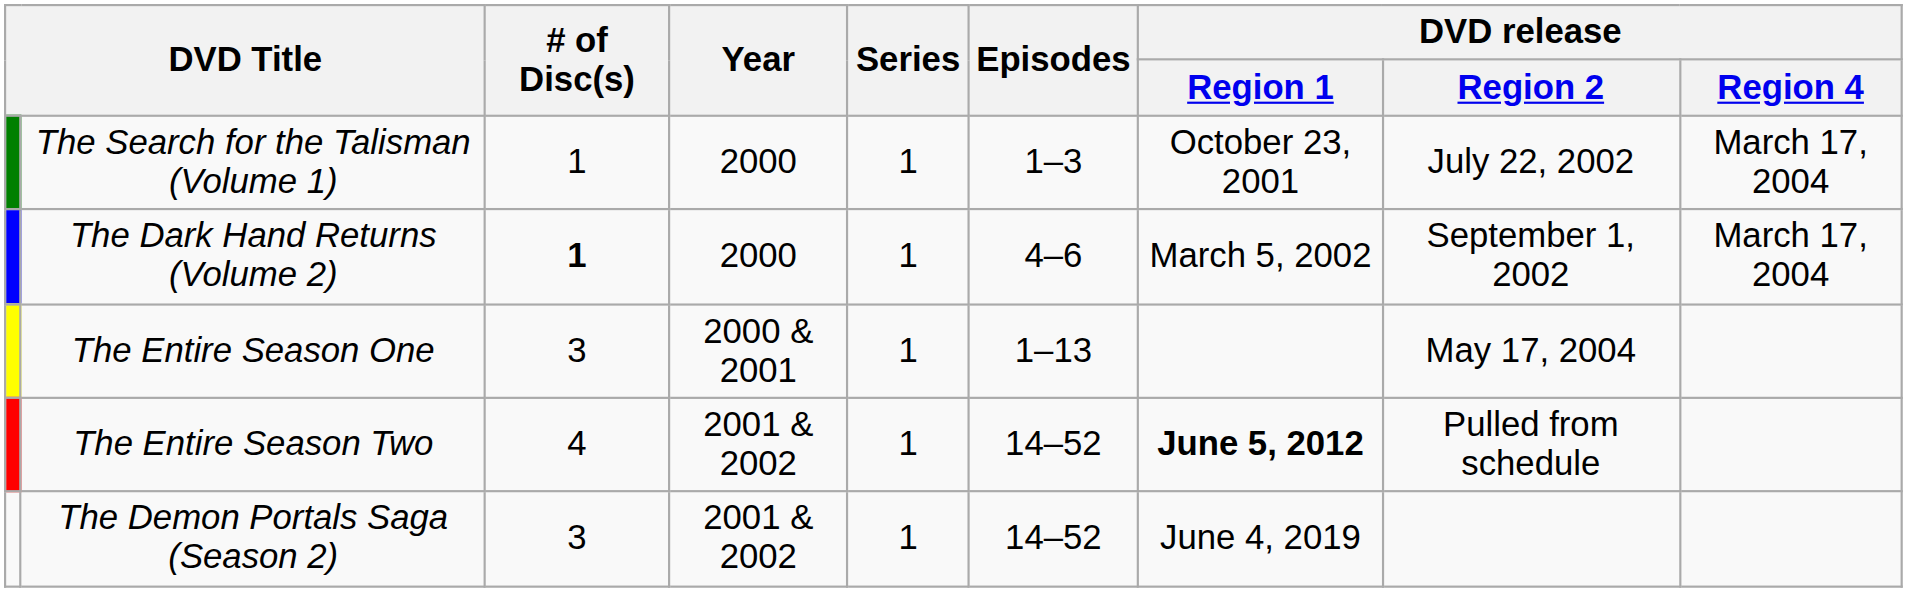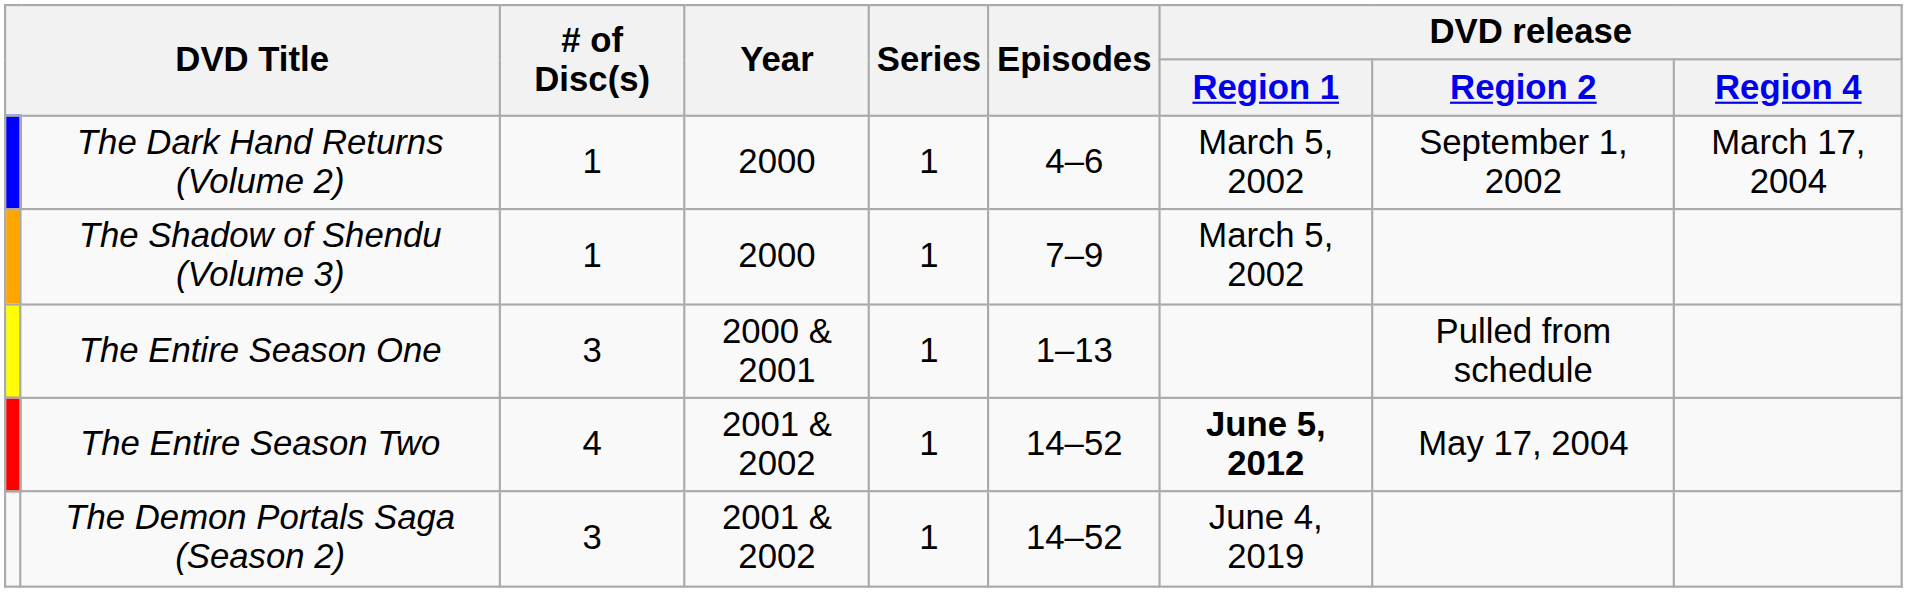- row: (253, 161)
(577, 255) bold -> (592, 161) normal
+ row: (260, 255)
(1531, 349) May 17, 2004 -> (1523, 349) Pulled from schedule
(1531, 444) Pulled from schedule -> (1523, 444) May 17, 2004
